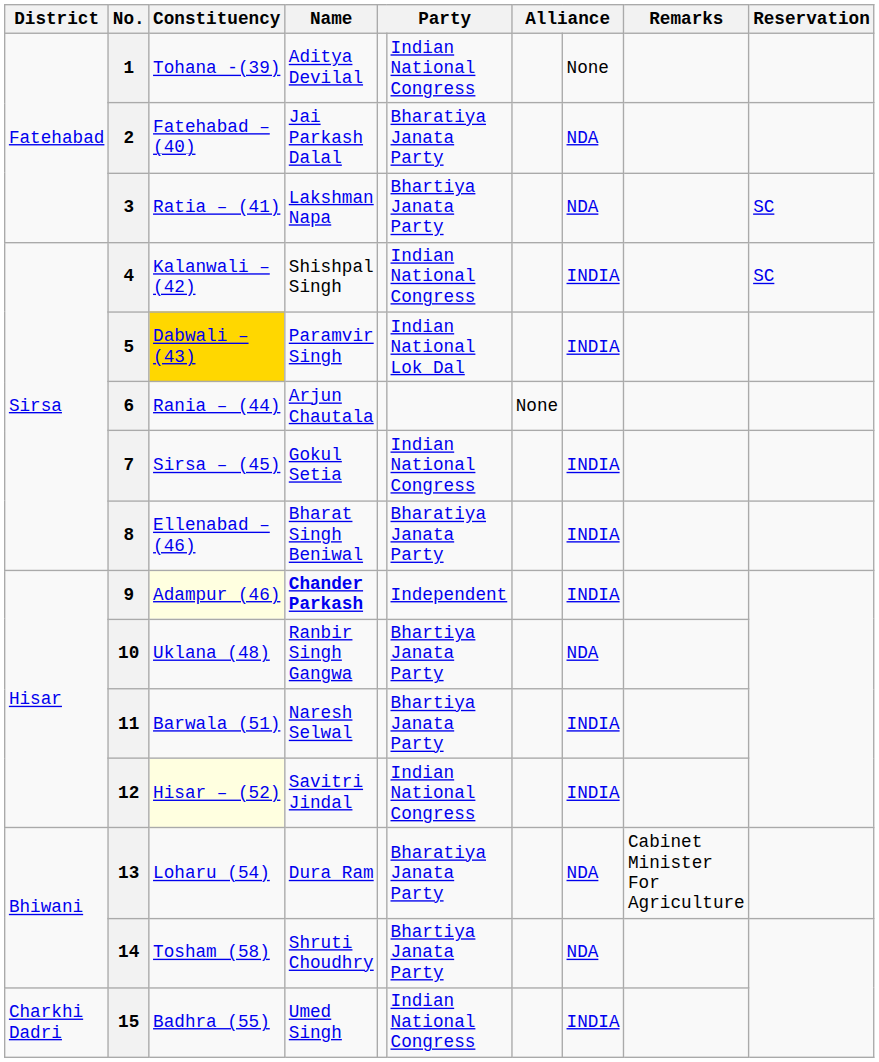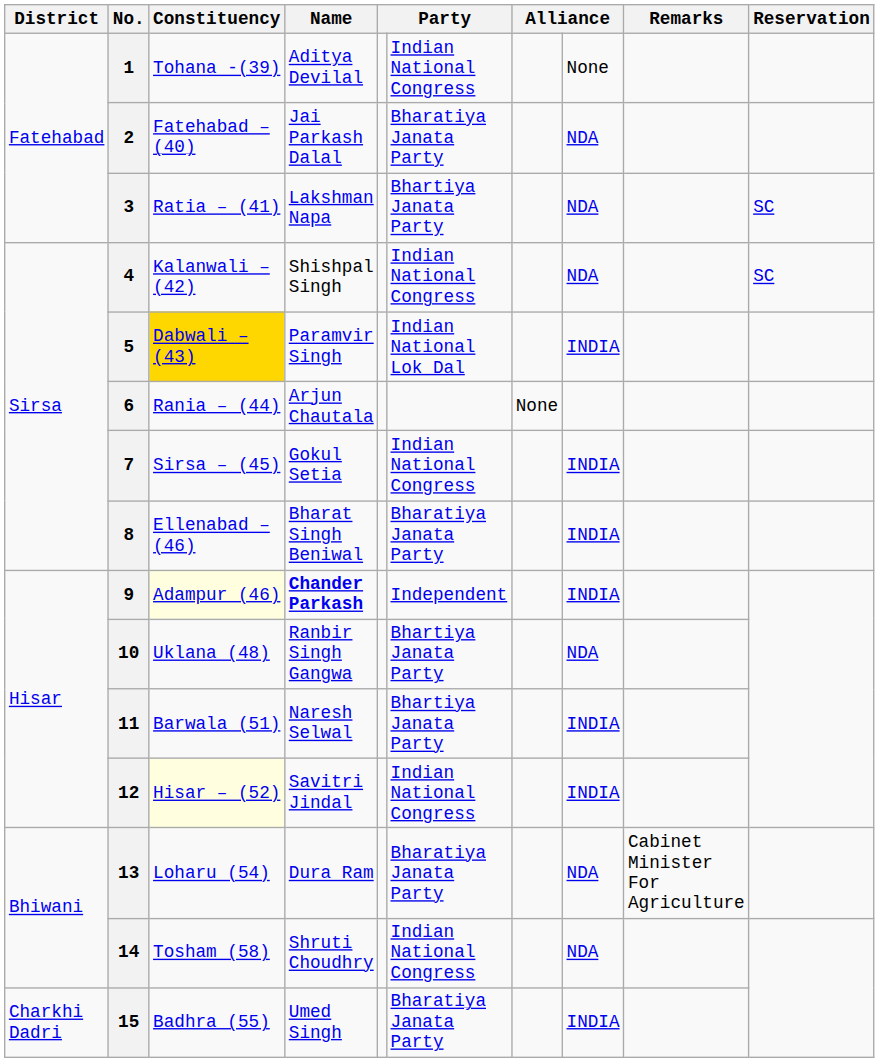(593, 277) INDIA -> (582, 277) NDA
(433, 953) Bhartiya Janata Party -> (433, 953) Indian National Congress
(433, 1023) Indian National Congress -> (438, 1023) Bharatiya Janata Party
